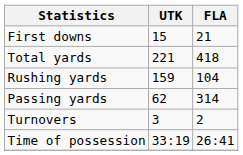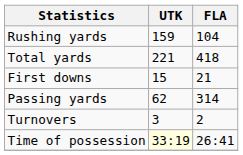rows swapped: (50, 36) <-> (57, 78)
(171, 140) no background -> (171, 140) lightyellow background
